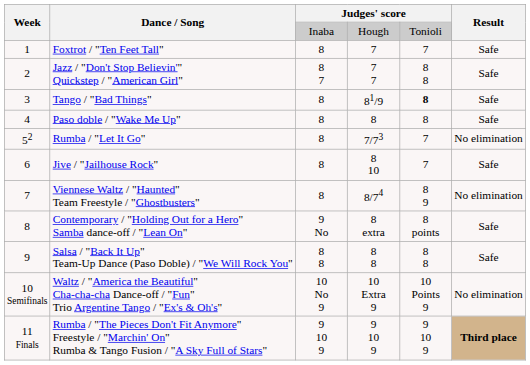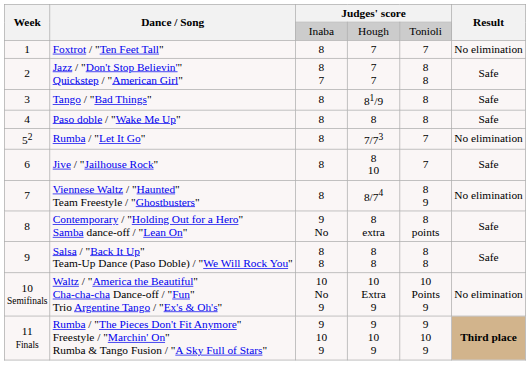(489, 49) Safe -> (489, 49) No elimination
(426, 99) bold -> (426, 99) normal
